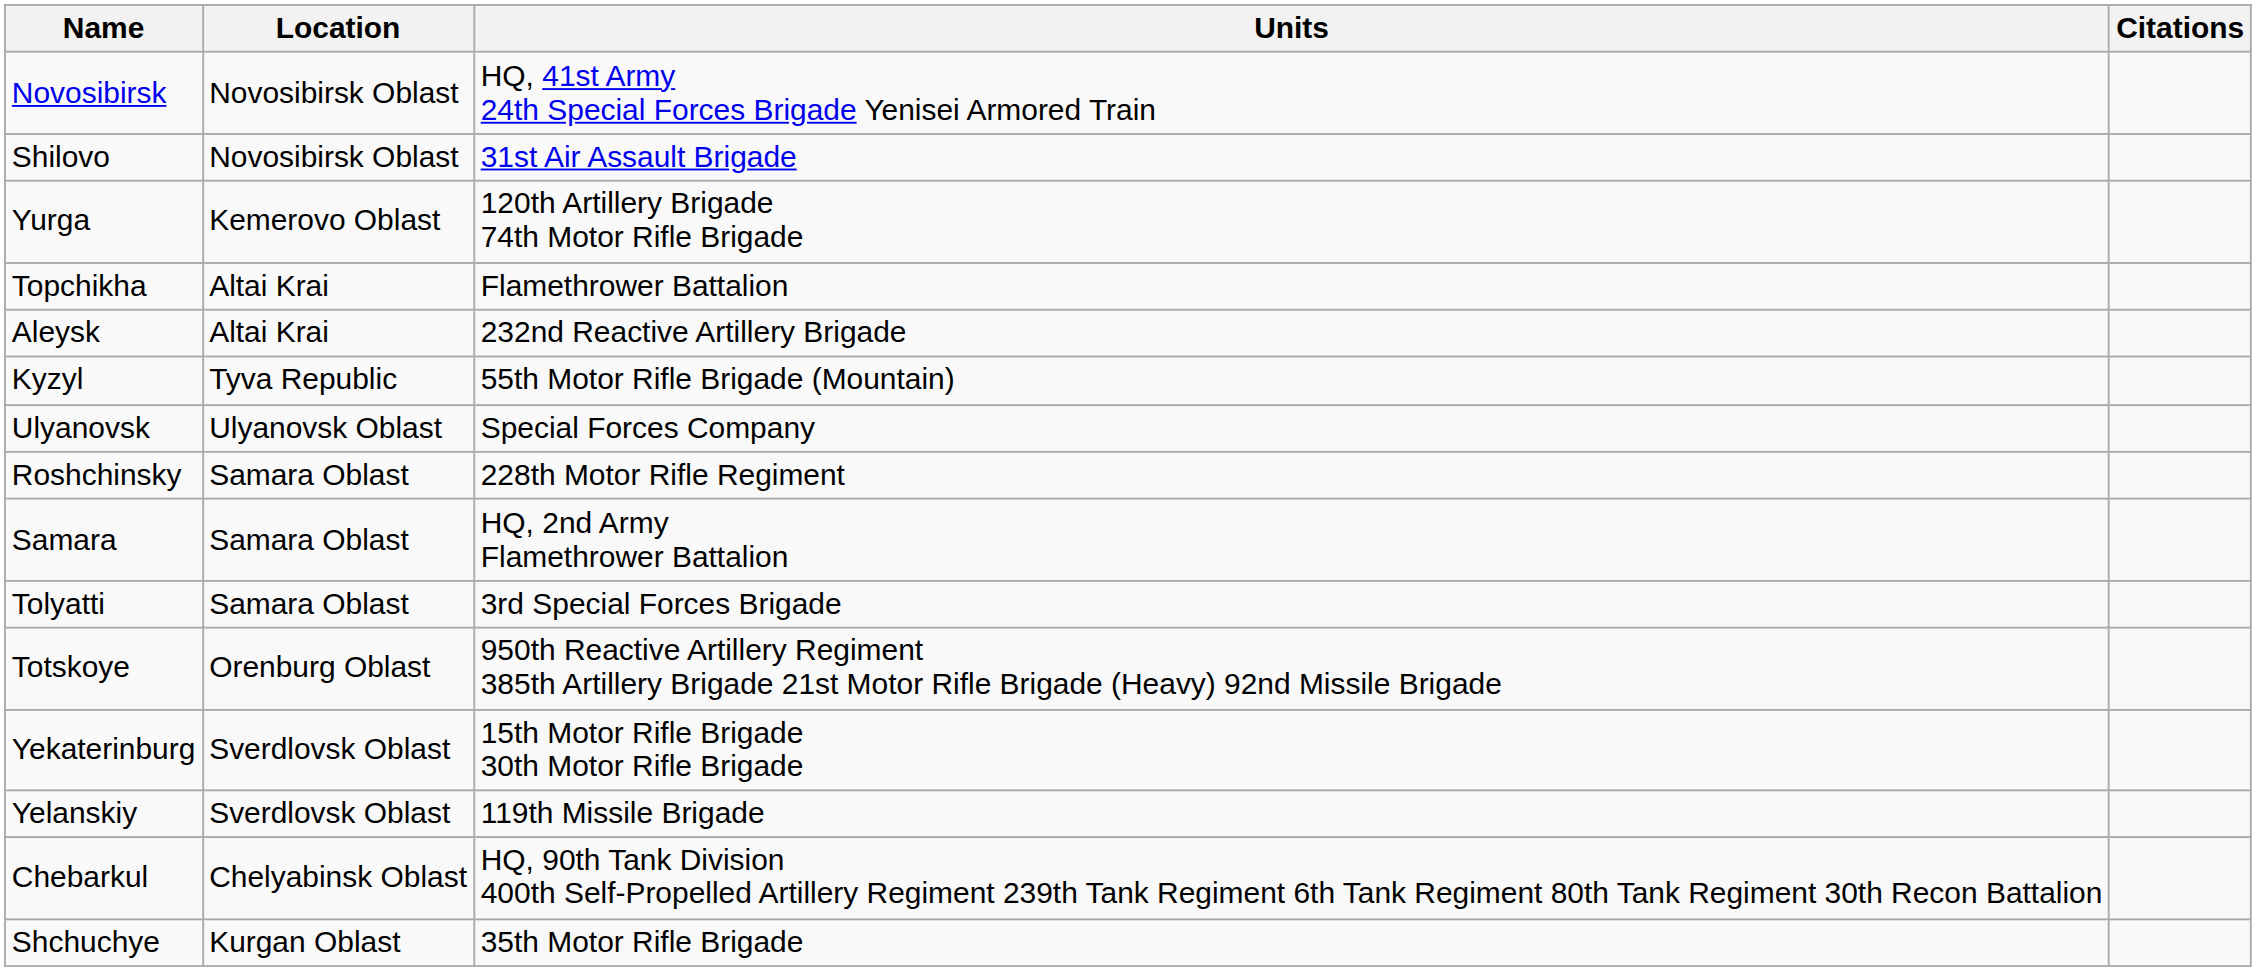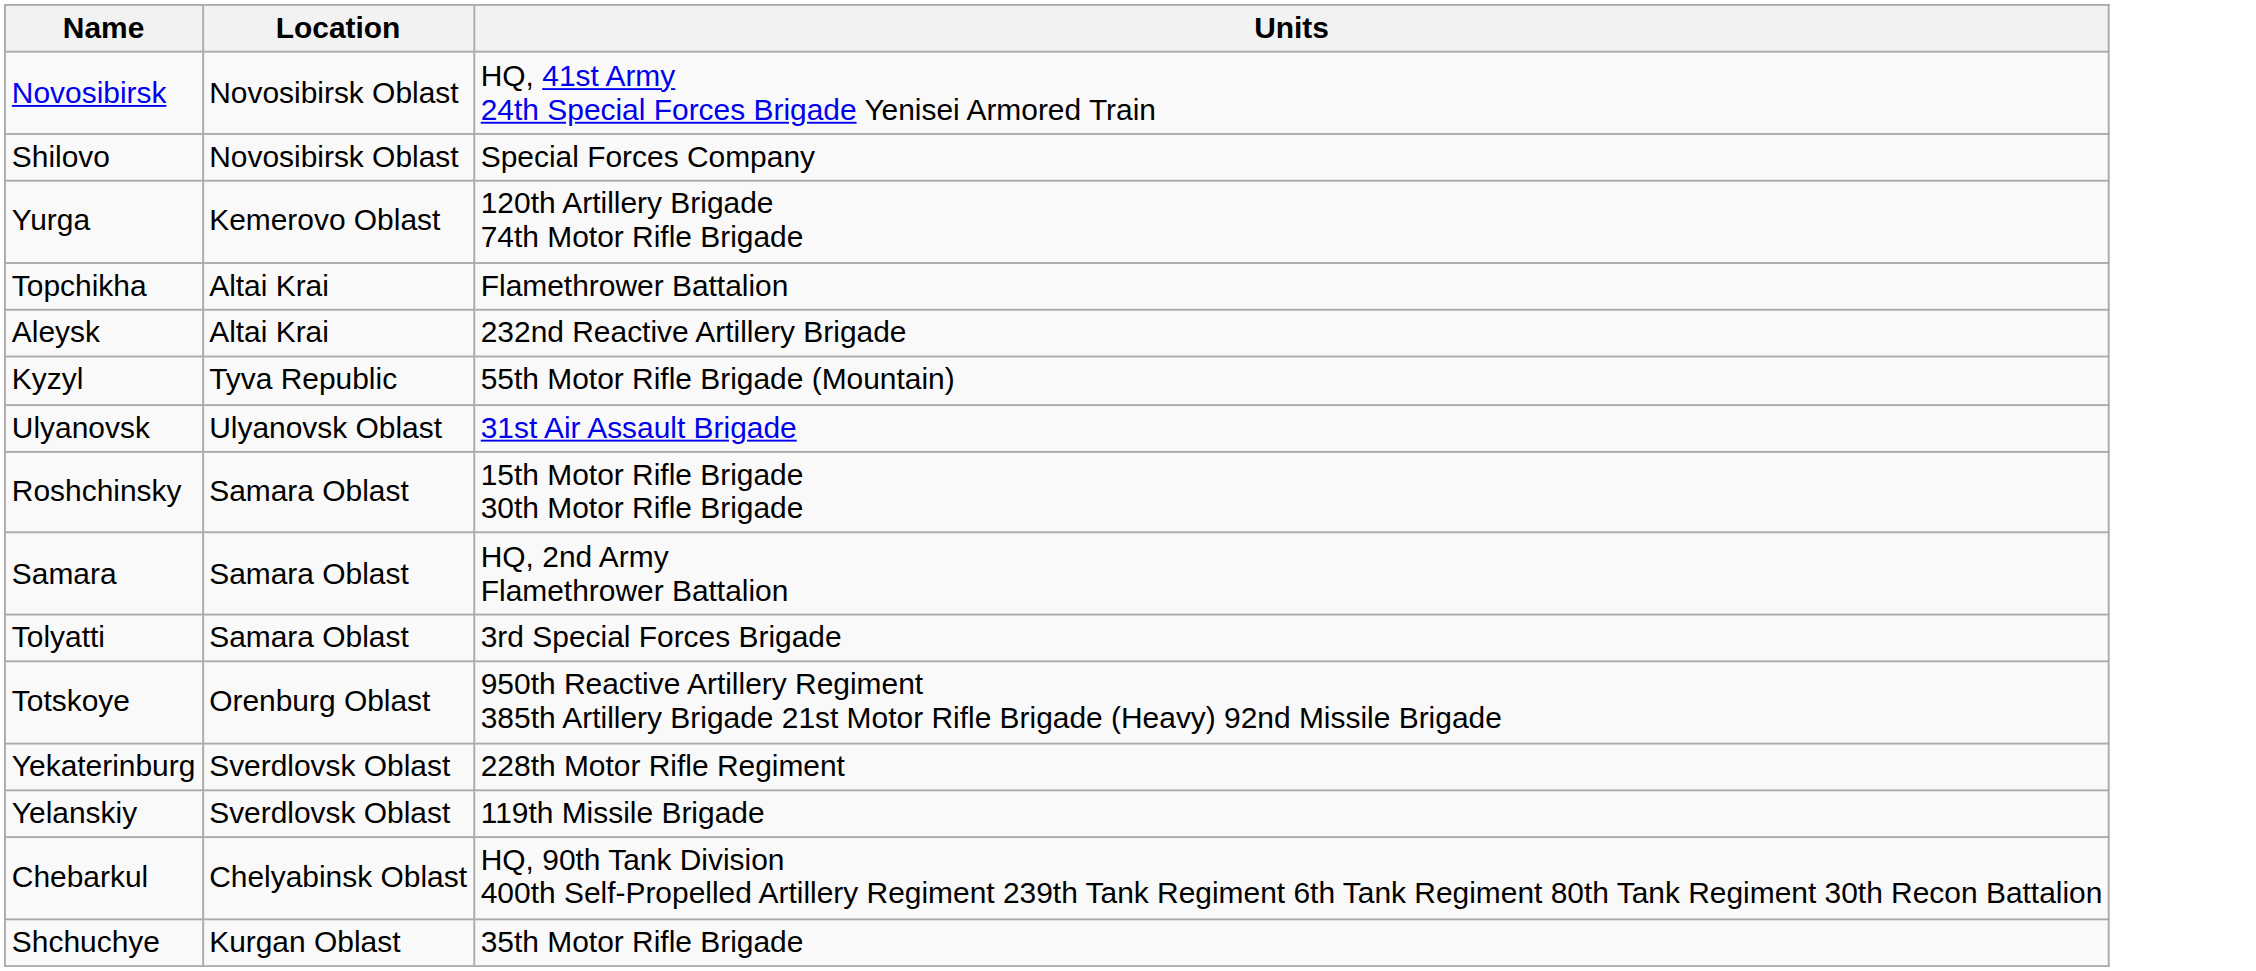- column: (2180, 28)
(639, 156) 31st Air Assault Brigade -> (648, 156) Special Forces Company
(648, 427) Special Forces Company -> (639, 427) 31st Air Assault Brigade
(663, 475) 228th Motor Rifle Regiment -> (642, 491) 15th Motor Rifle Brigade 30th Motor Rifle Brigade
(642, 749) 15th Motor Rifle Brigade 30th Motor Rifle Brigade -> (663, 765) 228th Motor Rifle Regiment
